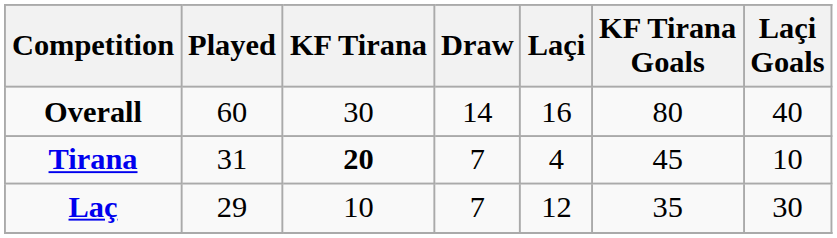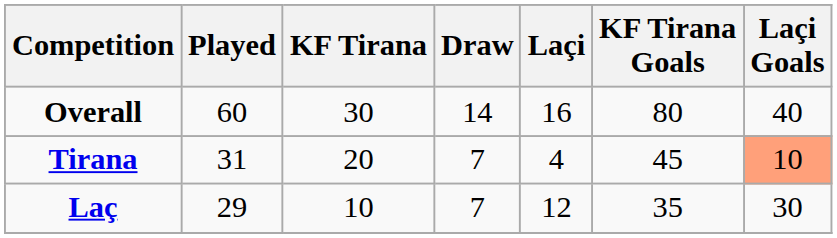(358, 159) bold -> (358, 159) normal
(787, 159) no background -> (787, 159) lightsalmon background
